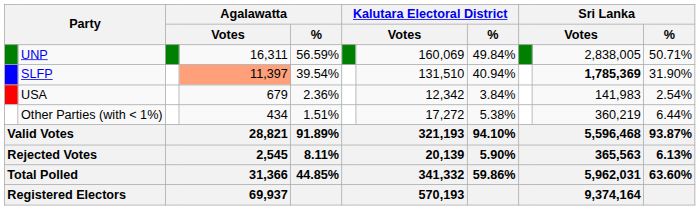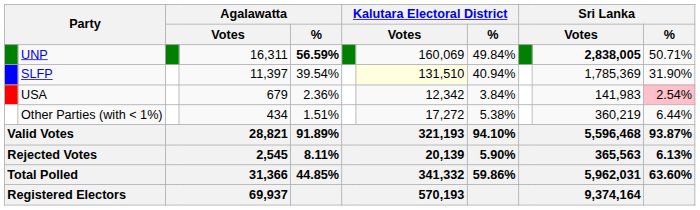(318, 54) normal -> (318, 54) bold
(613, 54) normal -> (613, 54) bold
(269, 74) lightsalmon background -> (269, 74) no background
(441, 74) no background -> (441, 74) lightyellow background
(613, 74) bold -> (613, 74) normal
(674, 94) no background -> (674, 94) pink background
